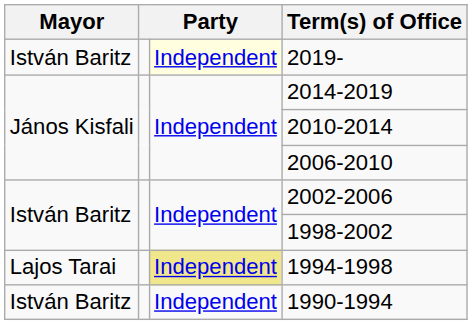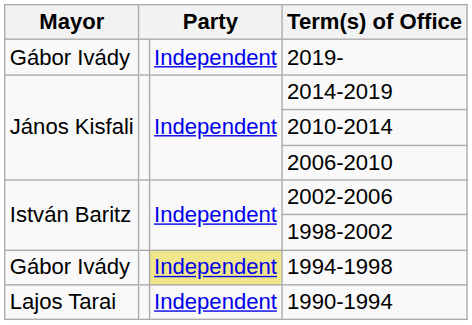(71, 57) István Baritz -> (70, 57) Gábor Ivády
(215, 57) lightyellow background -> (215, 57) no background
(63, 267) Lajos Tarai -> (70, 267) Gábor Ivády
(71, 302) István Baritz -> (63, 302) Lajos Tarai
